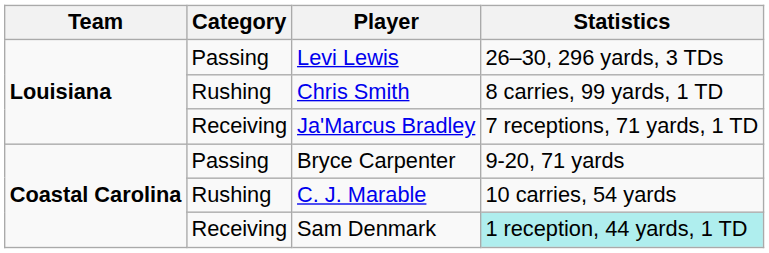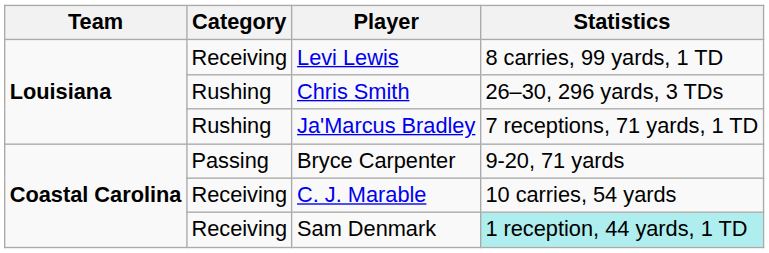(230, 57) Passing -> (239, 57) Receiving
(604, 57) 26–30, 296 yards, 3 TDs -> (604, 57) 8 carries, 99 yards, 1 TD
(604, 91) 8 carries, 99 yards, 1 TD -> (604, 91) 26–30, 296 yards, 3 TDs
(239, 126) Receiving -> (231, 126) Rushing
(231, 195) Rushing -> (239, 195) Receiving
